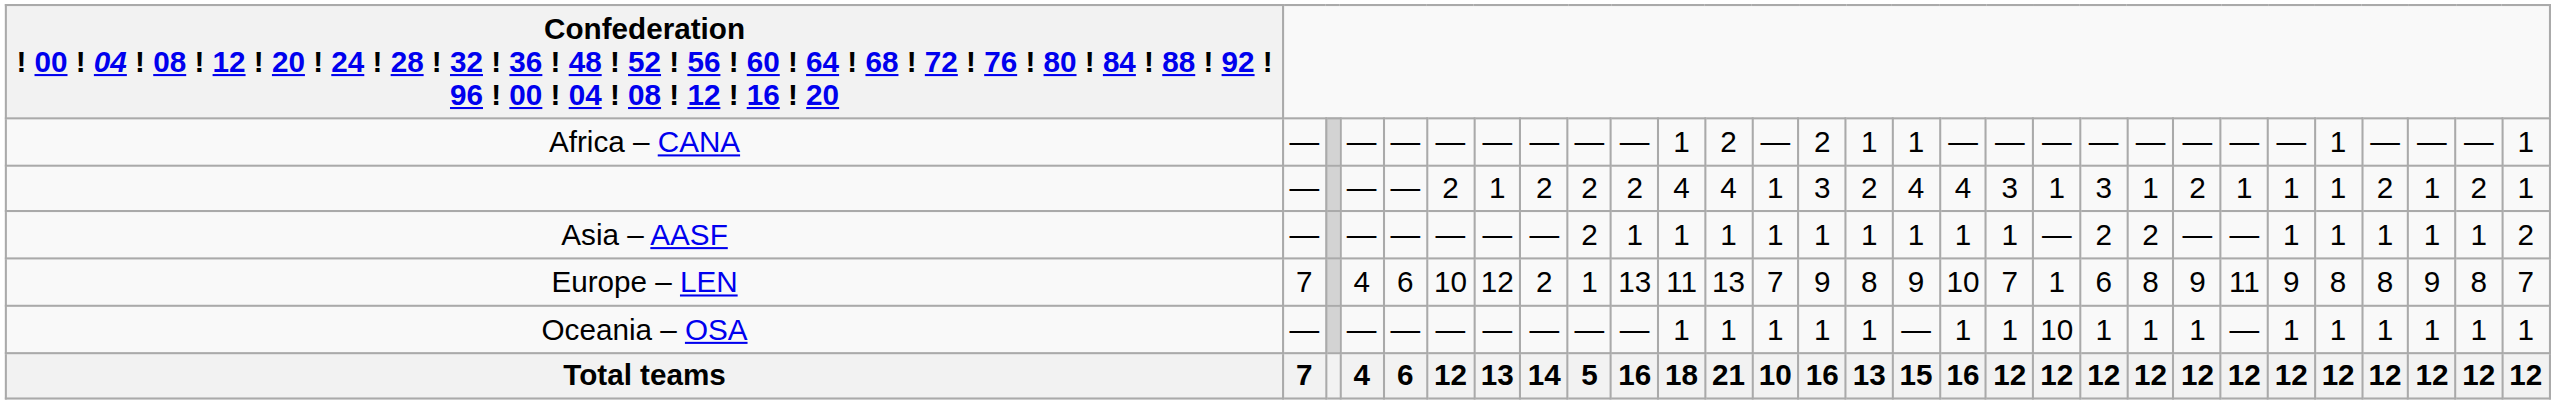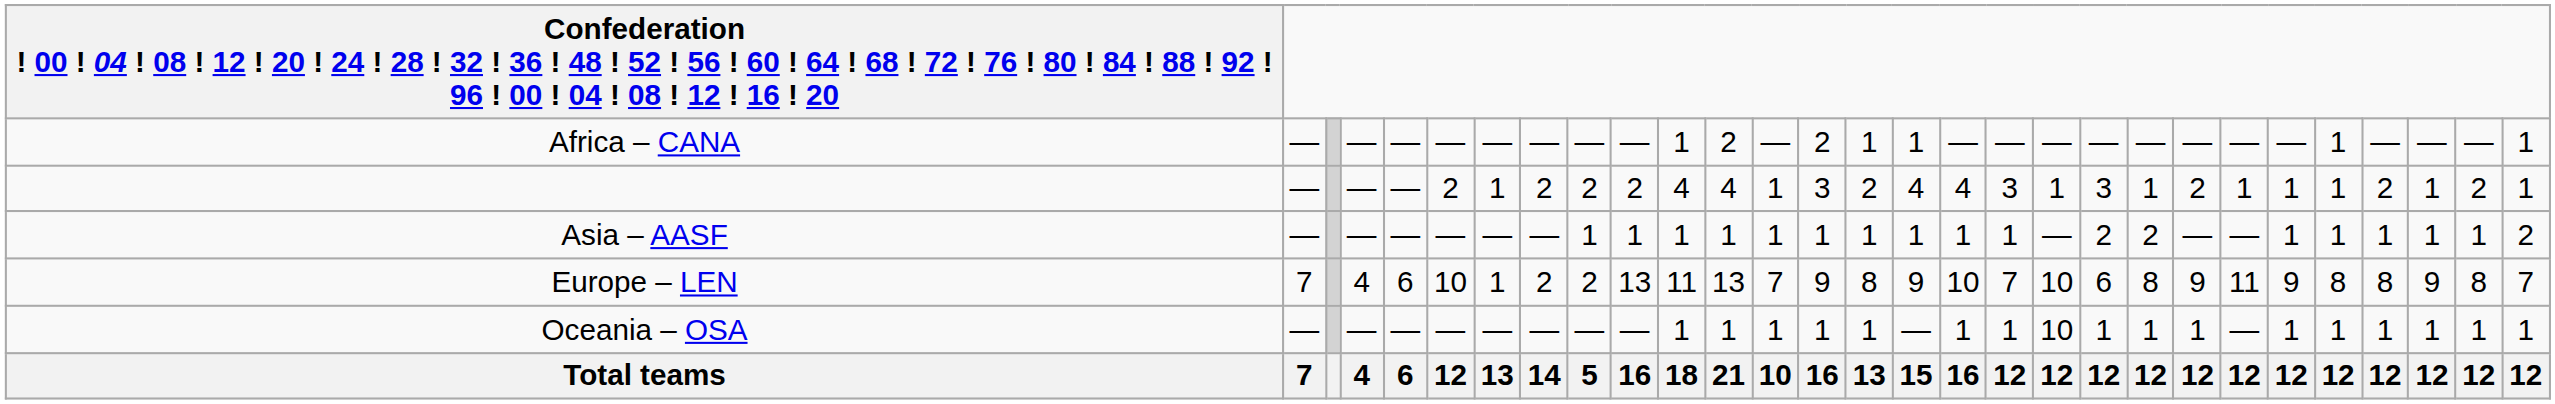(1589, 235) 2 -> (1589, 235) 1
(1497, 282) 12 -> (1497, 282) 1
(1589, 282) 1 -> (1589, 282) 2
(2057, 282) 1 -> (2057, 282) 10
